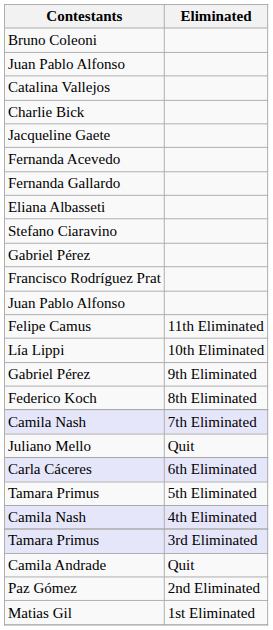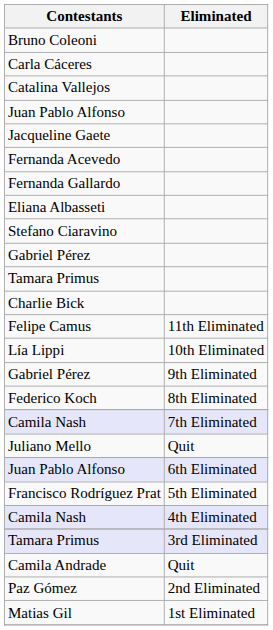(66, 64) Juan Pablo Alfonso -> (50, 64) Carla Cáceres
(46, 111) Charlie Bick -> (66, 111) Juan Pablo Alfonso
(84, 278) Francisco Rodríguez Prat -> (54, 278) Tamara Primus
(66, 302) Juan Pablo Alfonso -> (46, 302) Charlie Bick
(50, 469) Carla Cáceres -> (66, 469) Juan Pablo Alfonso
(54, 493) Tamara Primus -> (84, 493) Francisco Rodríguez Prat
